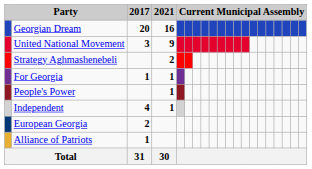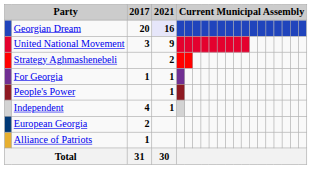(169, 28) no background -> (169, 28) lavender background
